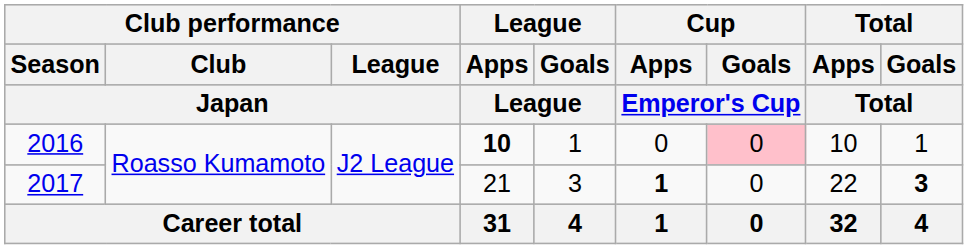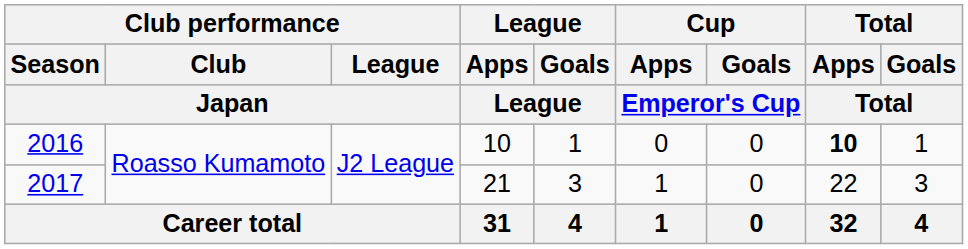(497, 143) bold -> (497, 143) normal
(756, 143) pink background -> (756, 143) no background
(843, 143) normal -> (843, 143) bold
(661, 183) bold -> (661, 183) normal
(921, 183) bold -> (921, 183) normal
